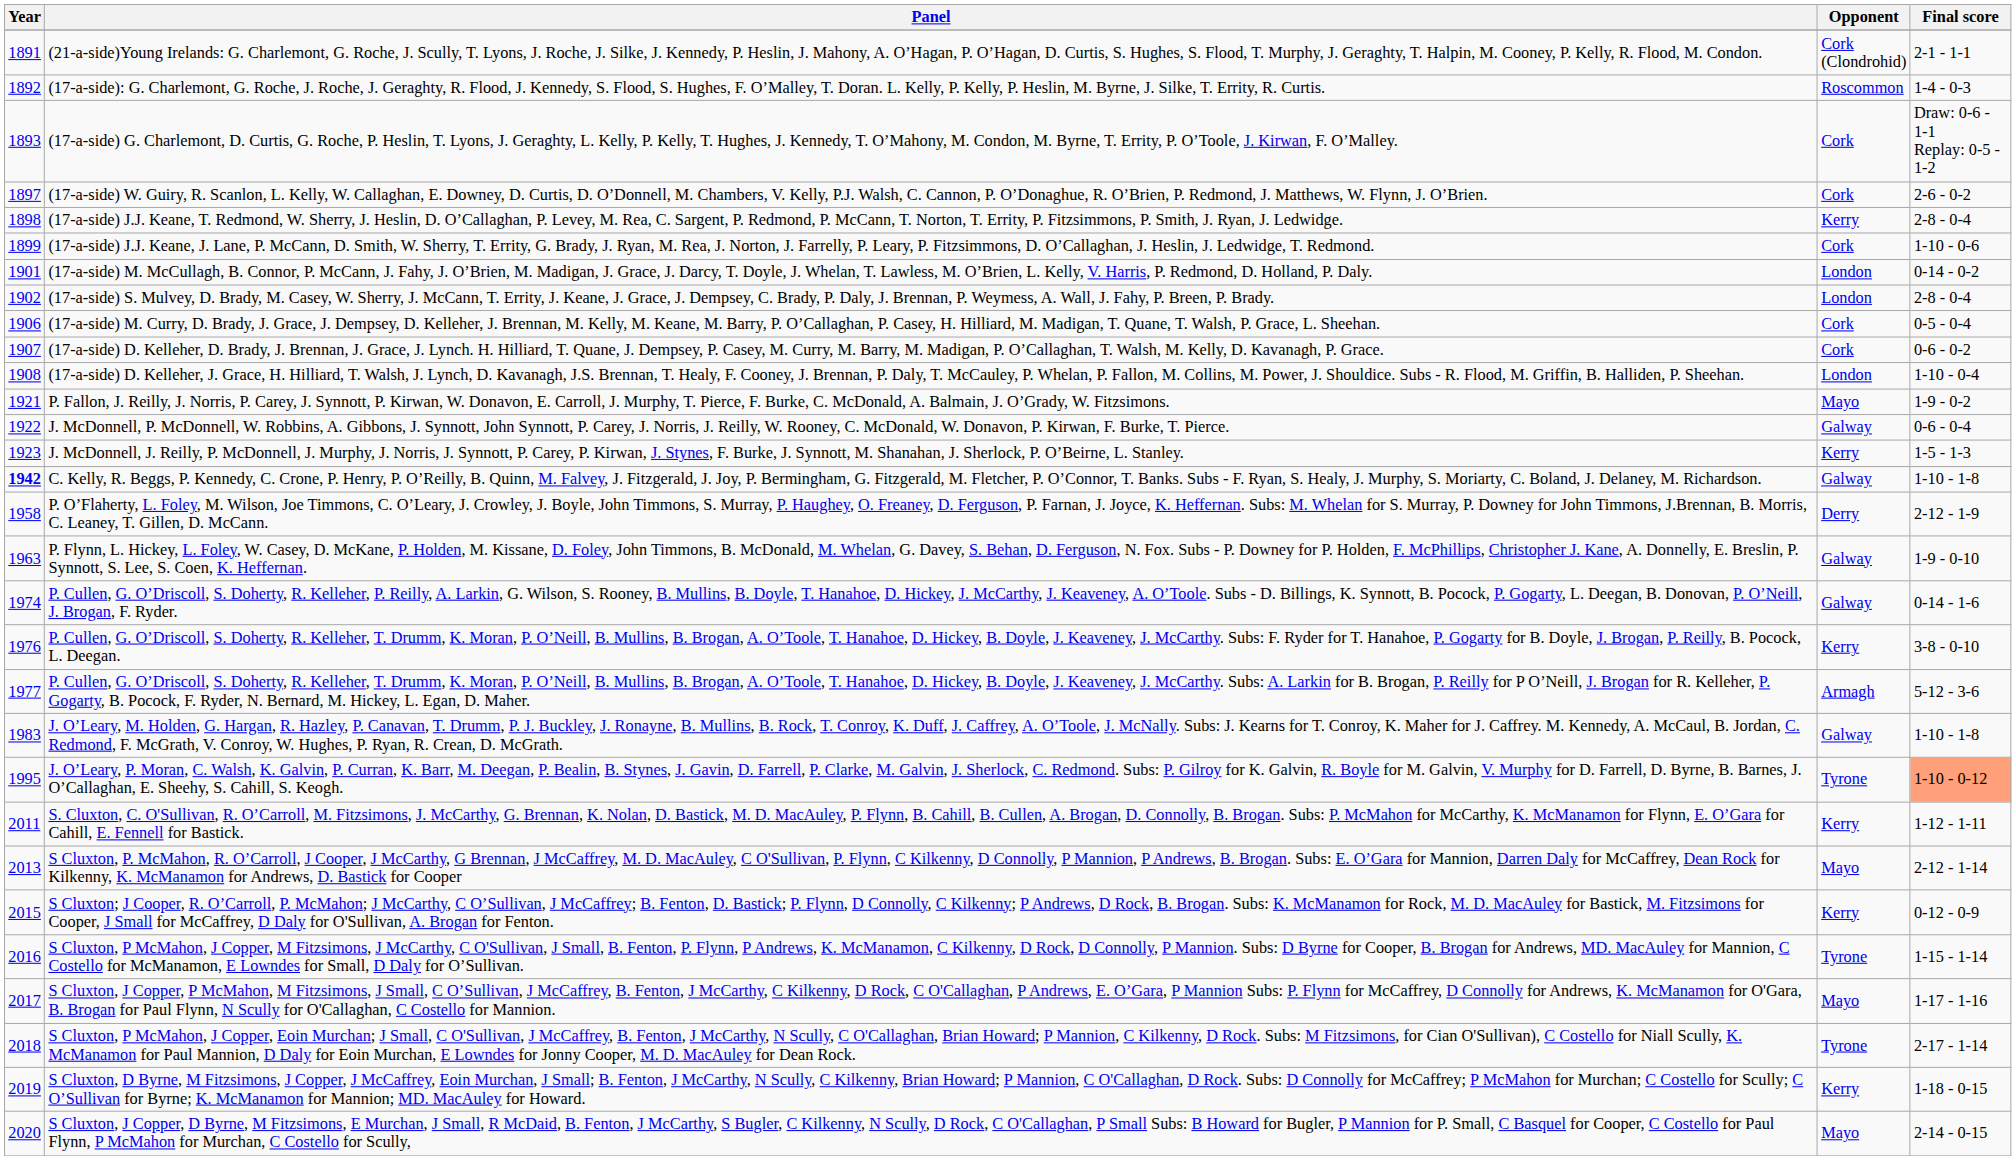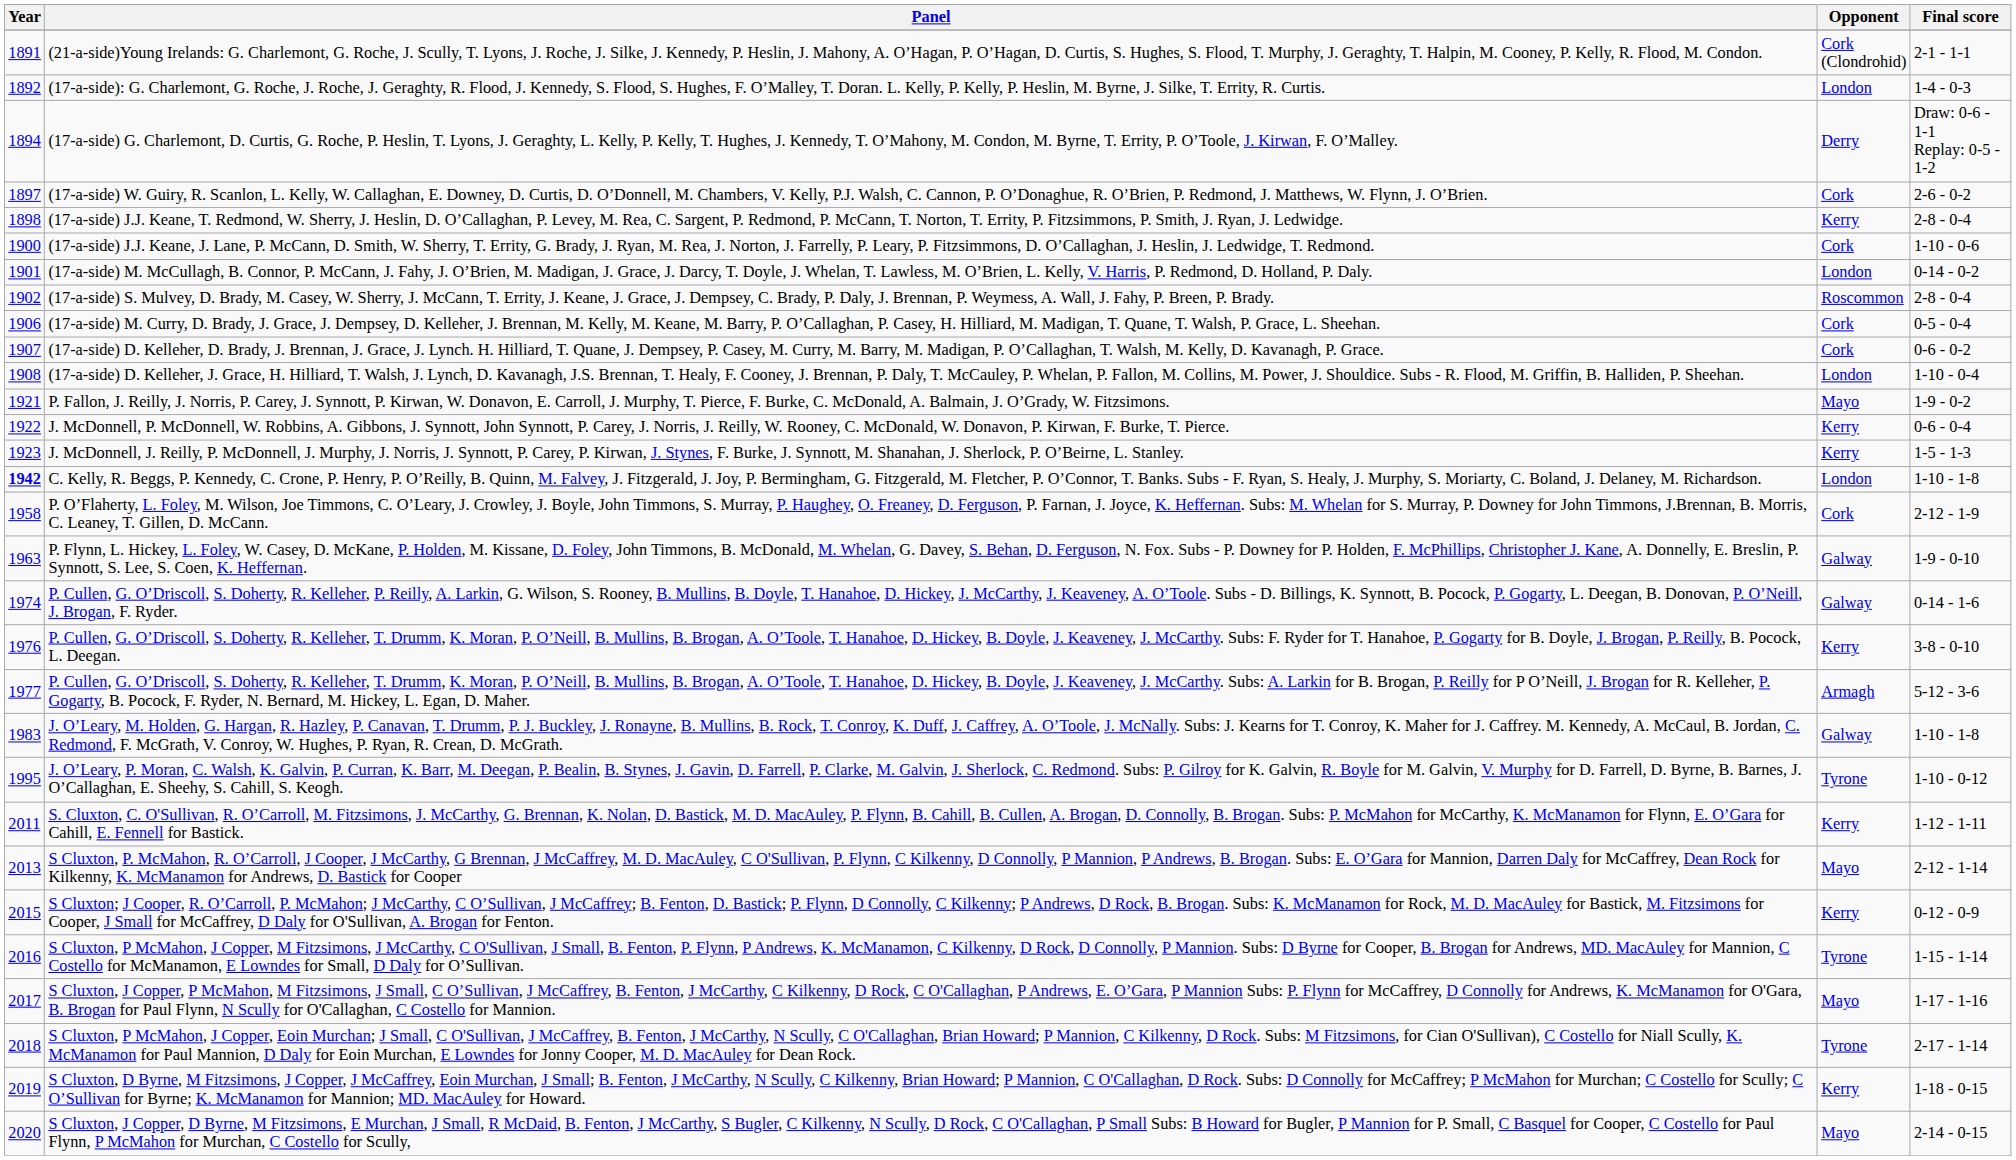(1862, 87) Roscommon -> (1847, 87) London
(25, 140) 1893 -> (25, 140) 1894
(1837, 140) Cork -> (1840, 140) Derry
(25, 246) 1899 -> (25, 246) 1900
(1847, 297) London -> (1862, 297) Roscommon
(1847, 427) Galway -> (1840, 427) Kerry
(1847, 479) Galway -> (1847, 479) London
(1840, 514) Derry -> (1837, 514) Cork
(1951, 779) lightsalmon background -> (1951, 779) no background
